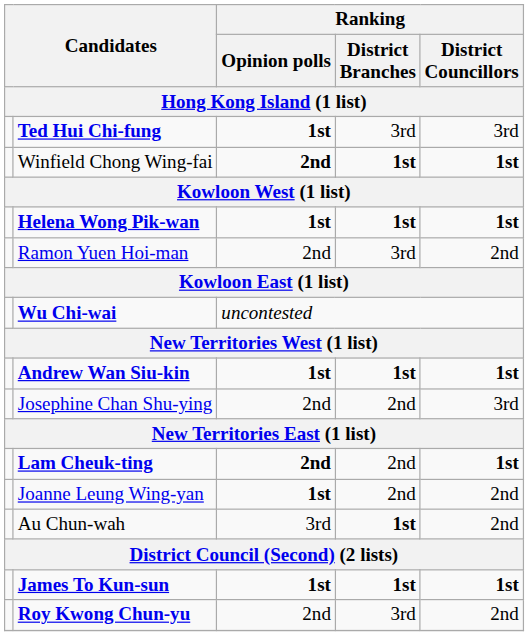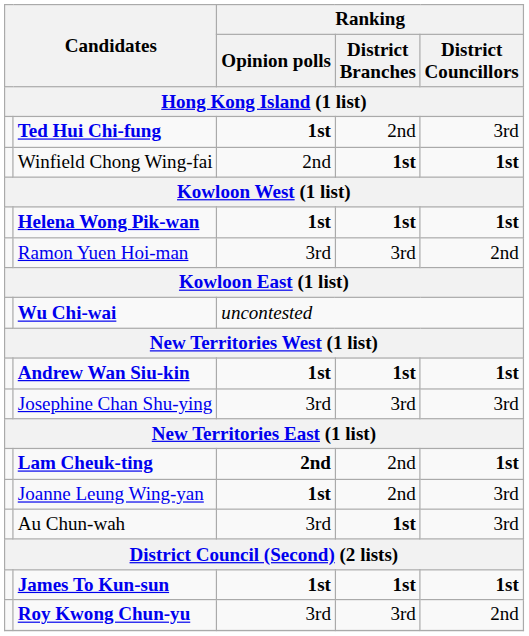(403, 131) 3rd -> (402, 131) 2nd
(316, 161) bold -> (317, 161) normal
(317, 252) 2nd -> (318, 252) 3rd
(317, 403) 2nd -> (318, 403) 3rd
(402, 403) 2nd -> (403, 403) 3rd
(504, 493) 2nd -> (506, 493) 3rd
(504, 524) 2nd -> (506, 524) 3rd
(317, 614) 2nd -> (318, 614) 3rd
